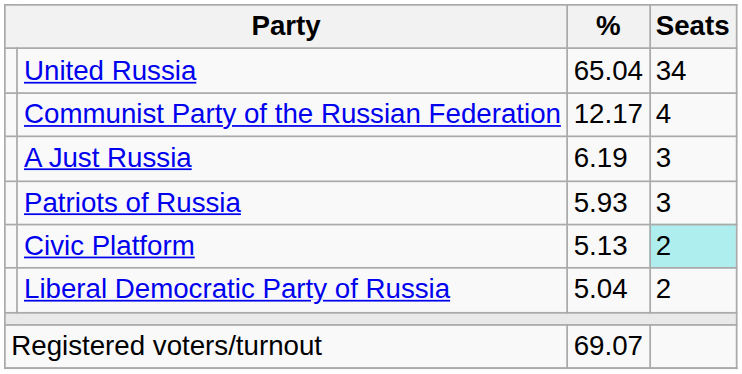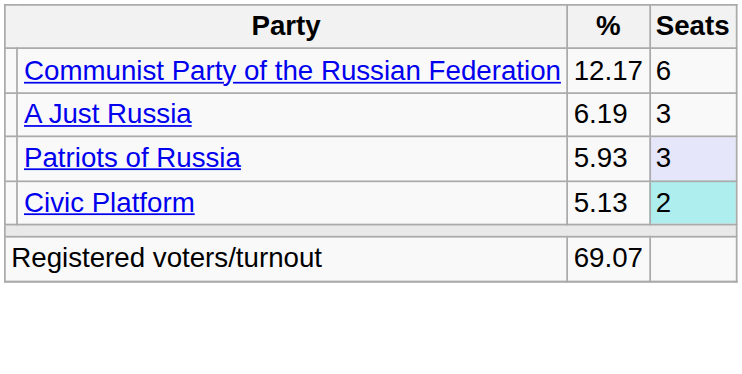- row: (110, 70)
(663, 114) 4 -> (663, 70) 6
(663, 202) no background -> (663, 158) lavender background
- row: (237, 289)
